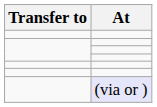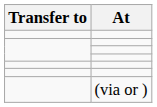(121, 89) lavender background -> (121, 89) no background
